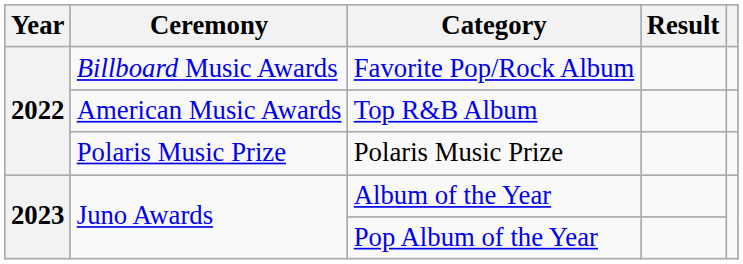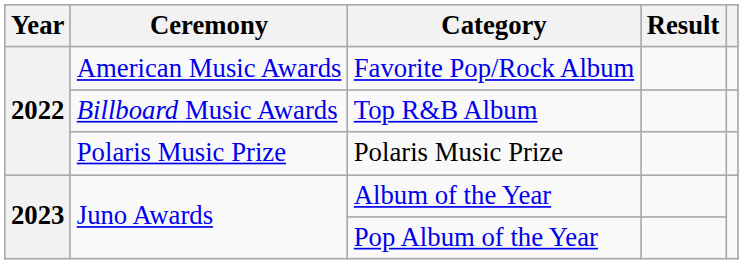(207, 68) Billboard Music Awards -> (209, 68) American Music Awards
(209, 110) American Music Awards -> (207, 110) Billboard Music Awards
